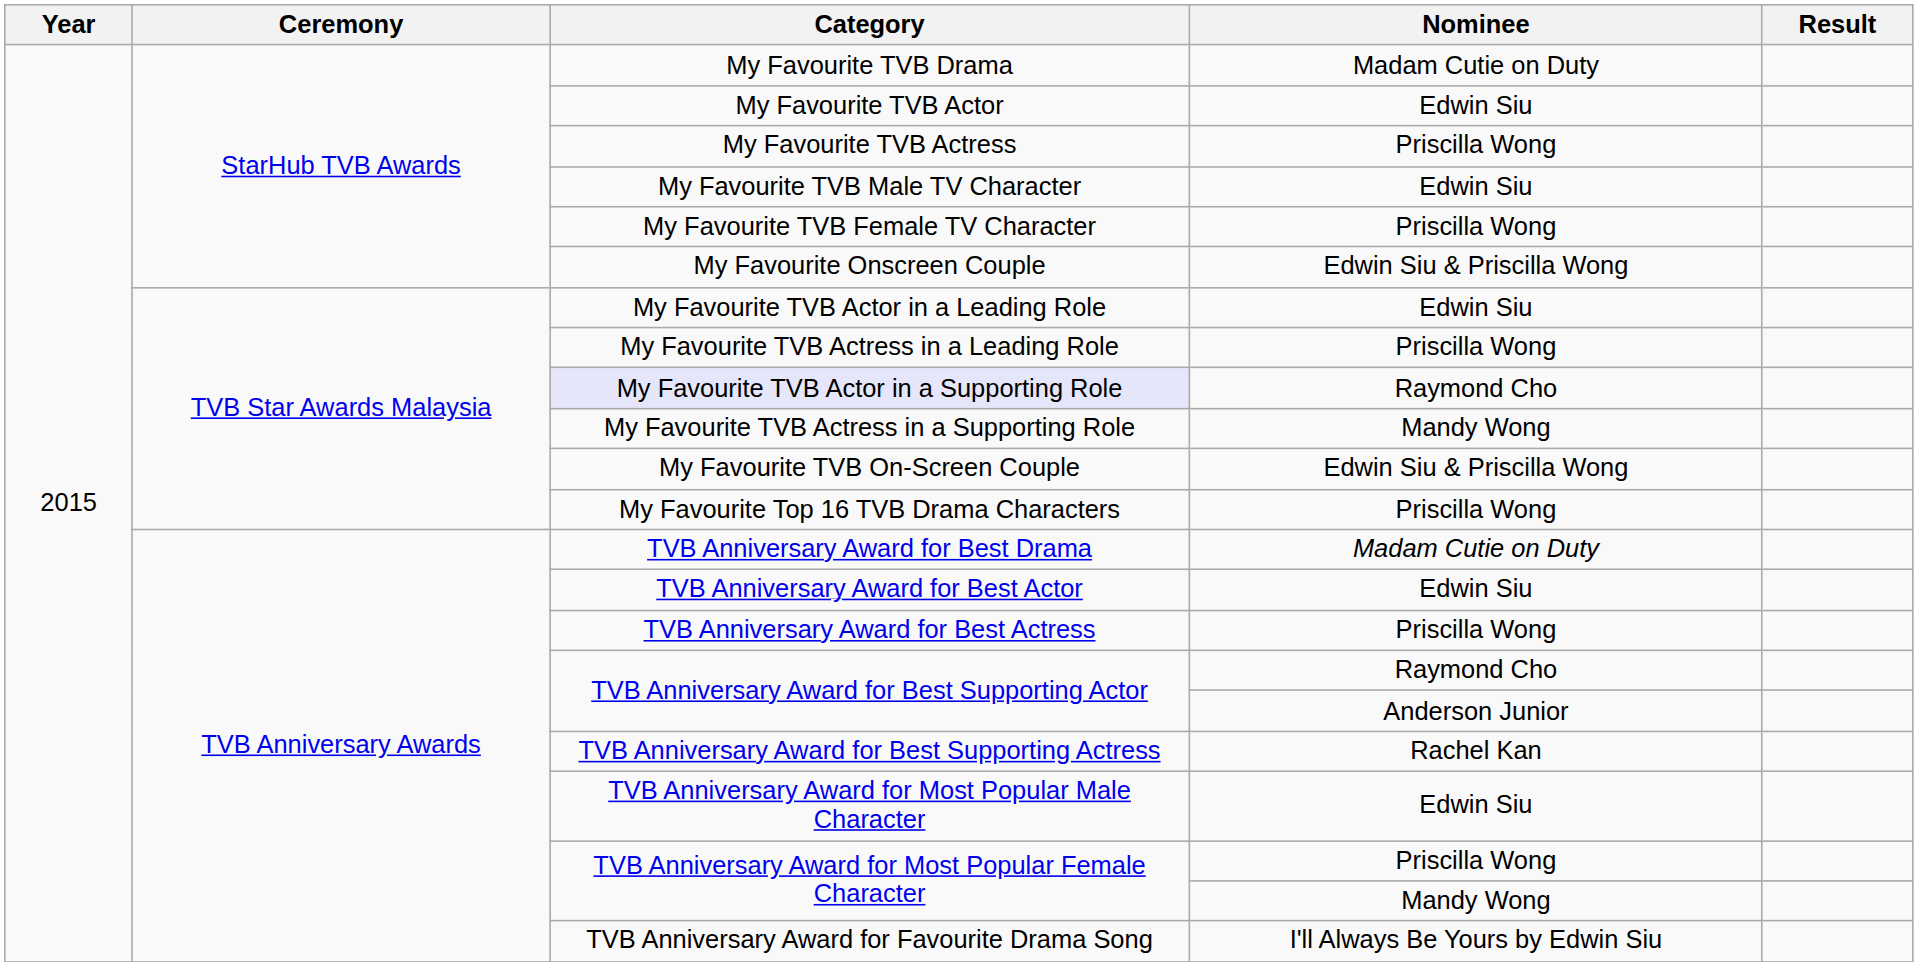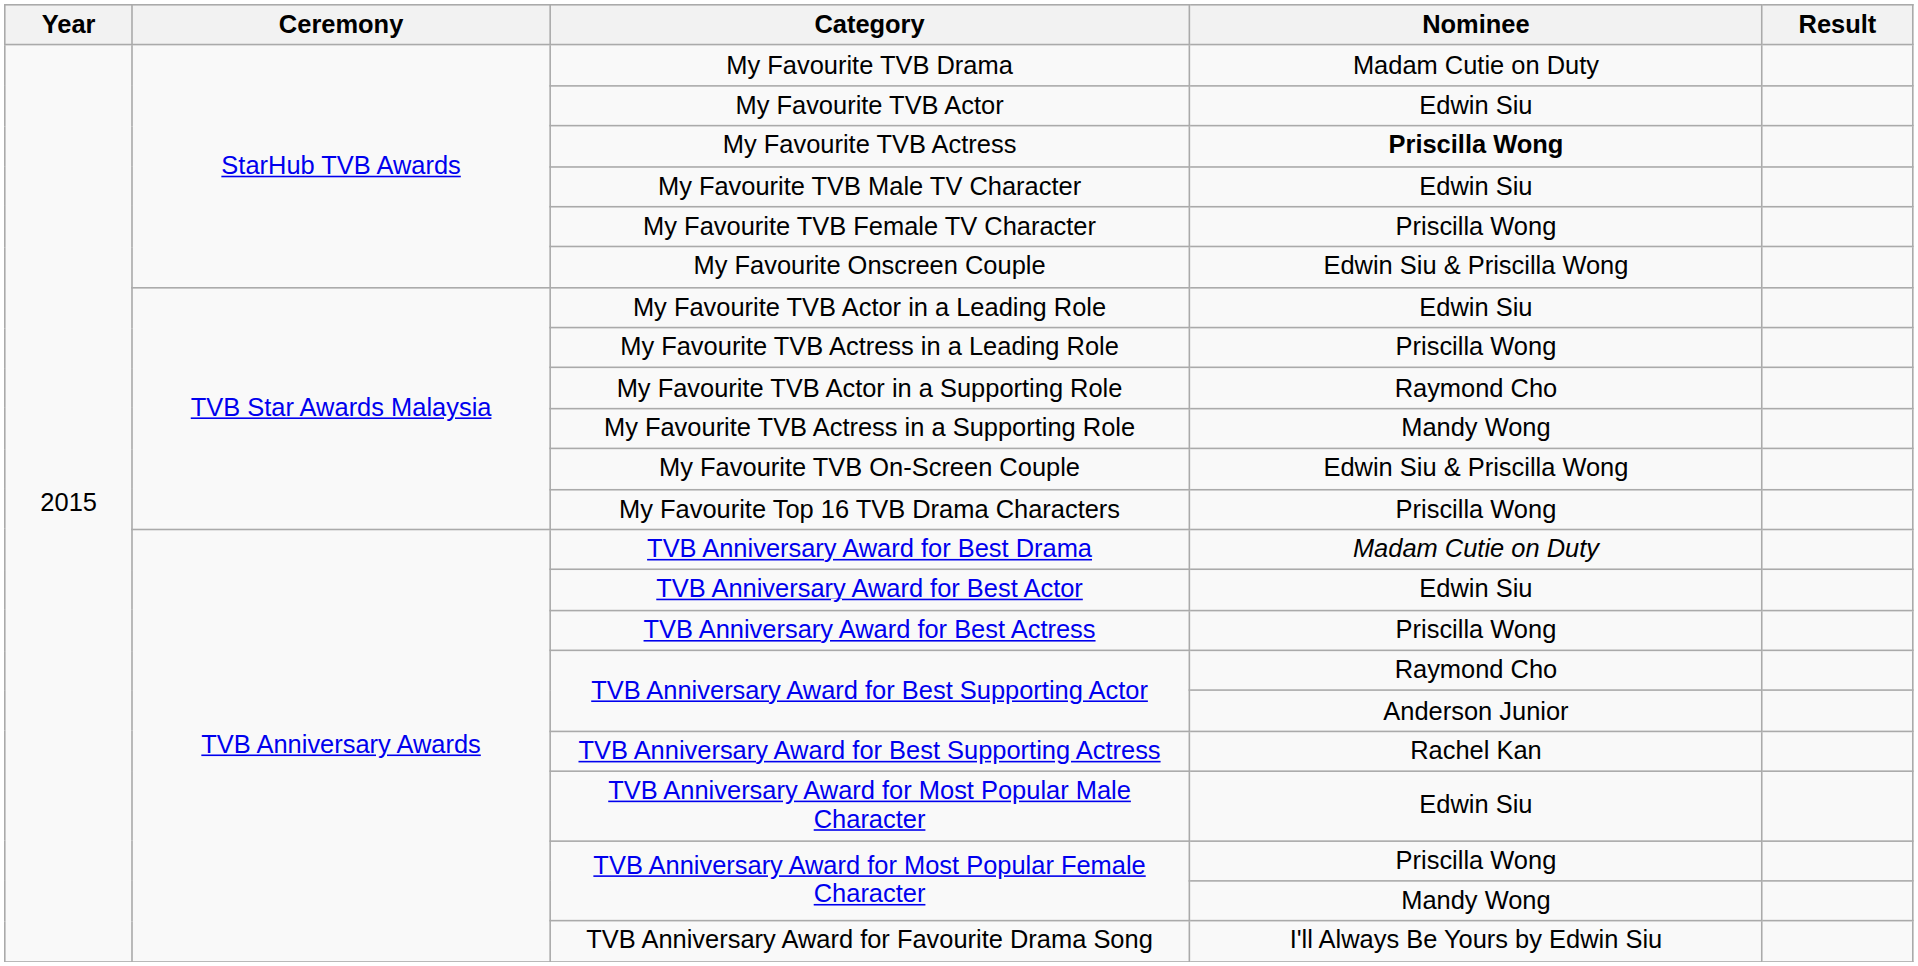(1476, 145) normal -> (1476, 145) bold
(870, 387) lavender background -> (870, 387) no background
